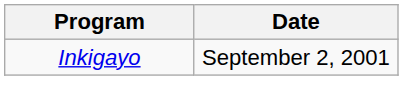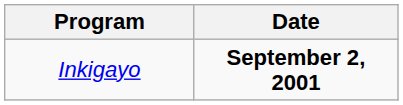(296, 57) normal -> (296, 69) bold
